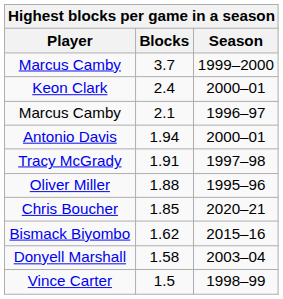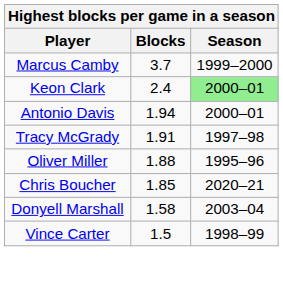(236, 88) no background -> (235, 88) lightgreen background
- row: (70, 112)
- row: (70, 233)
